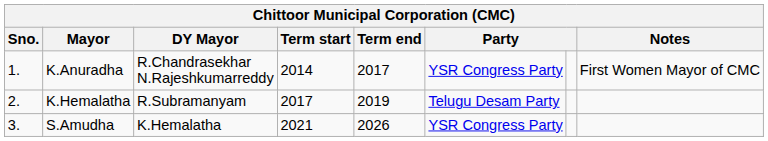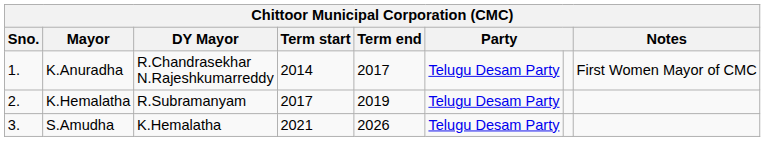(496, 70) YSR Congress Party -> (494, 70) Telugu Desam Party
(496, 124) YSR Congress Party -> (494, 124) Telugu Desam Party
